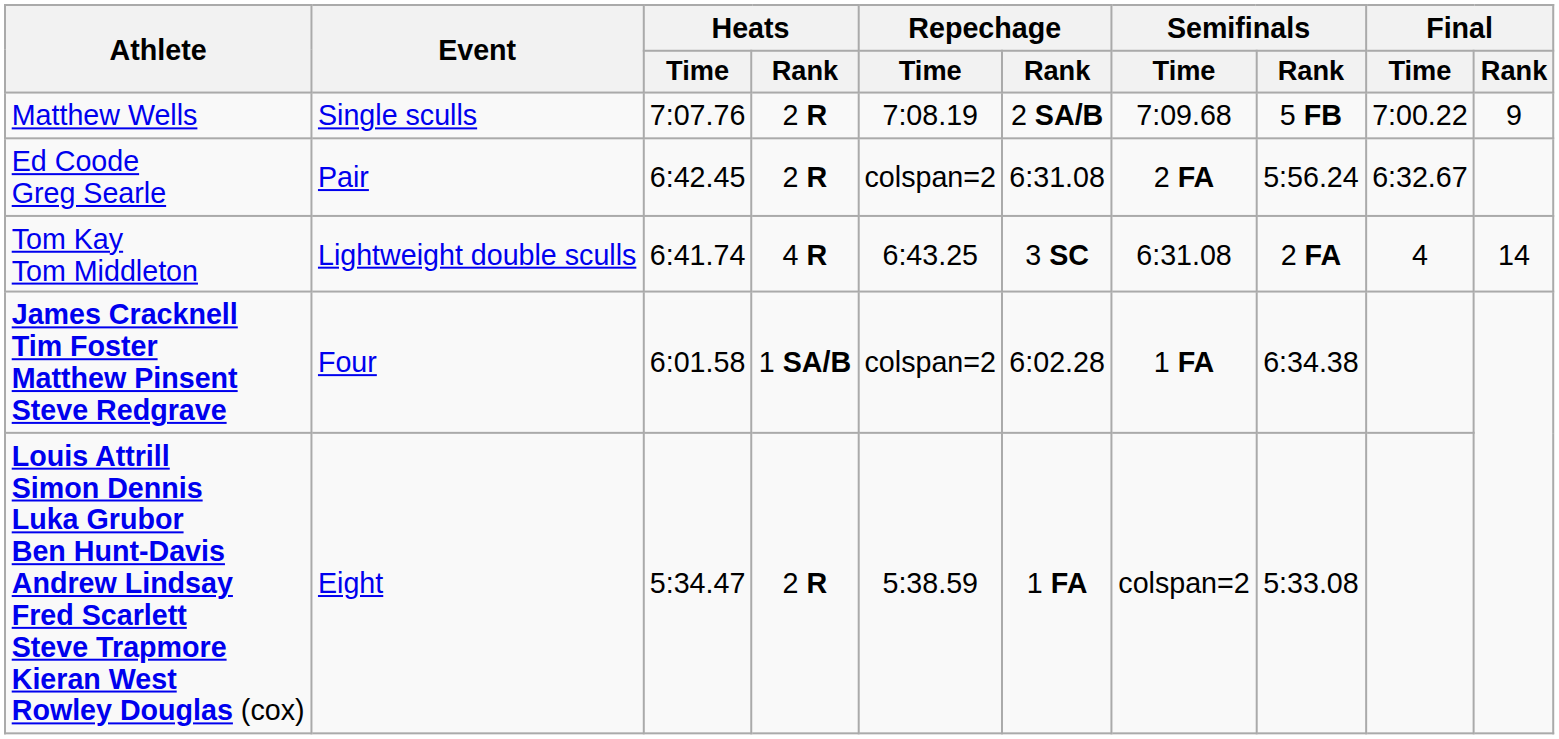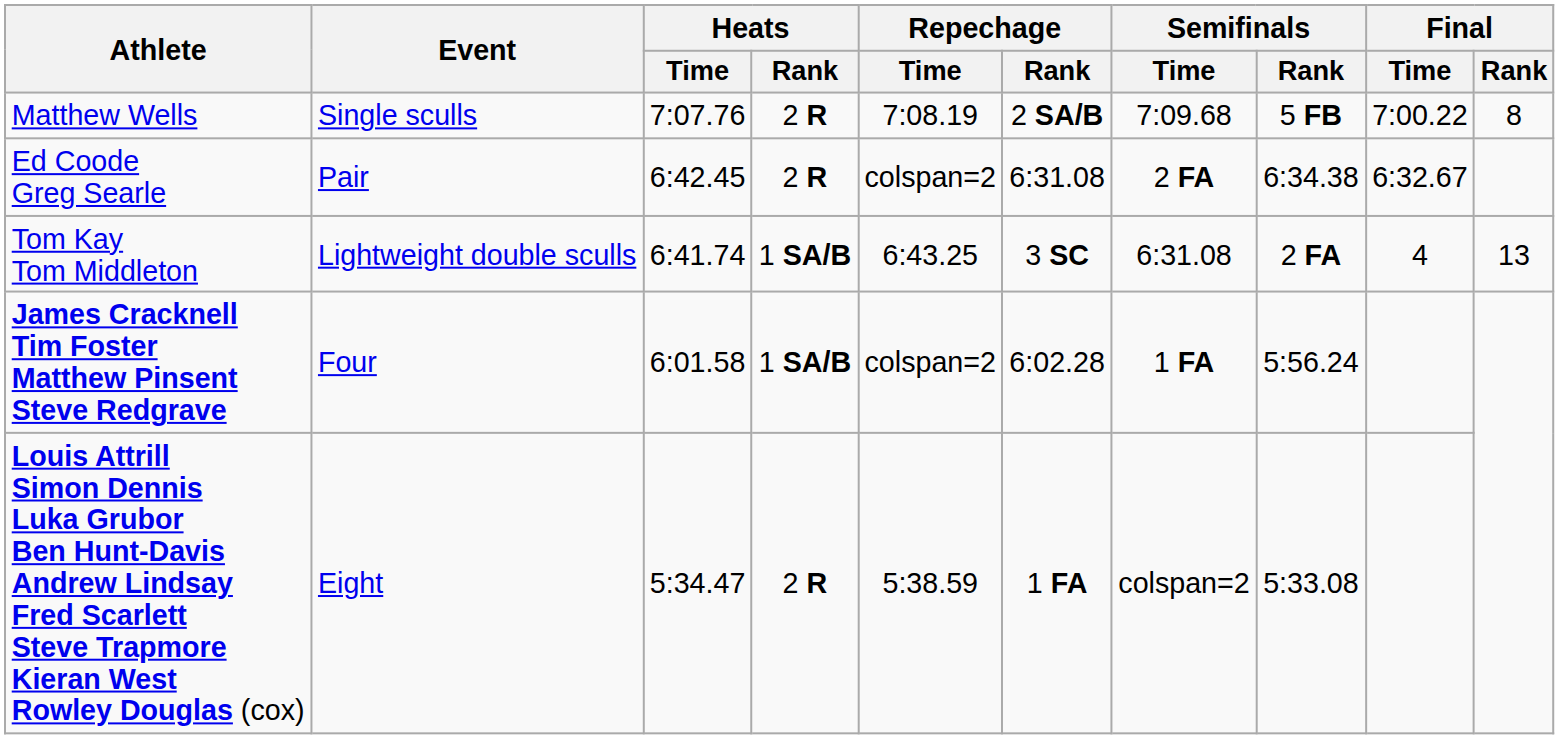(1514, 116) 9 -> (1514, 116) 8
(1311, 177) 5:56.24 -> (1311, 177) 6:34.38
(805, 254) 4 R -> (805, 254) 1 SA/B
(1514, 254) 14 -> (1514, 254) 13
(1311, 363) 6:34.38 -> (1311, 363) 5:56.24
